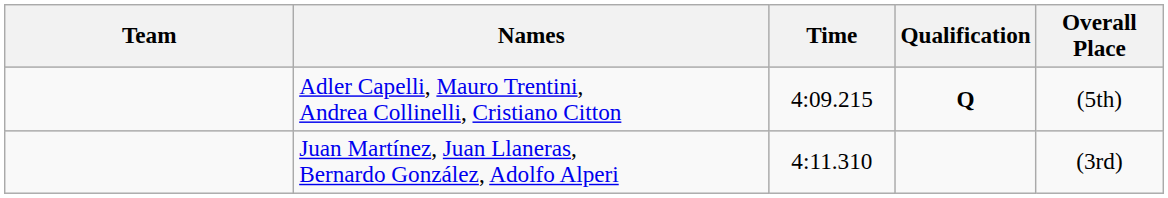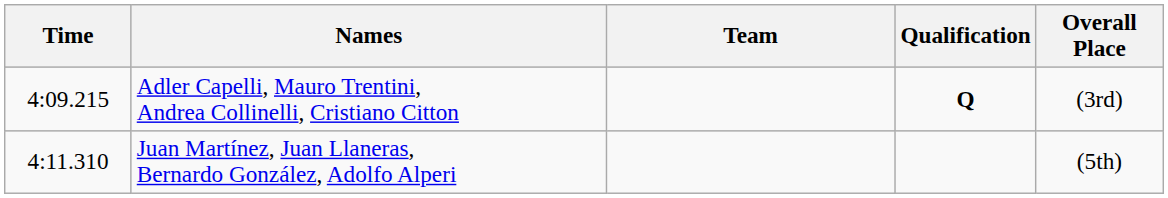columns swapped: (149, 35) <-> (832, 35)
(1099, 98) (5th) -> (1099, 98) (3rd)
(1099, 161) (3rd) -> (1099, 161) (5th)
